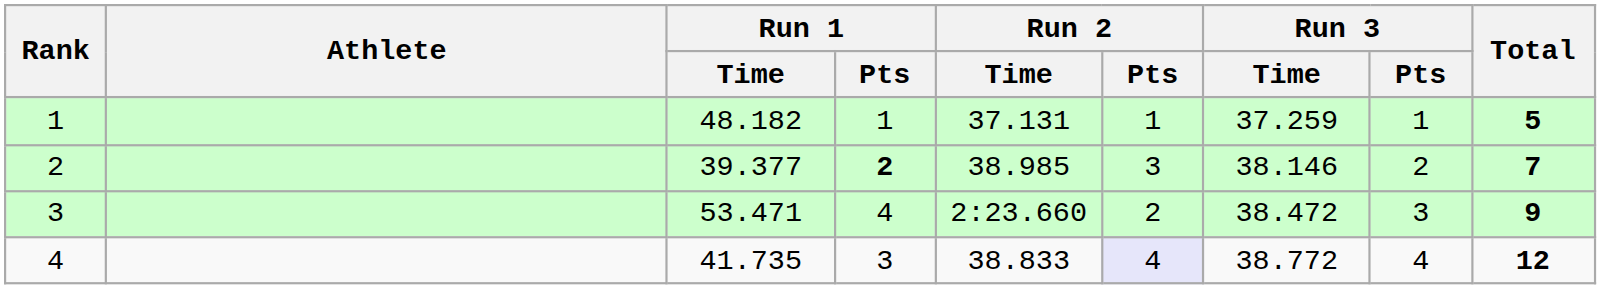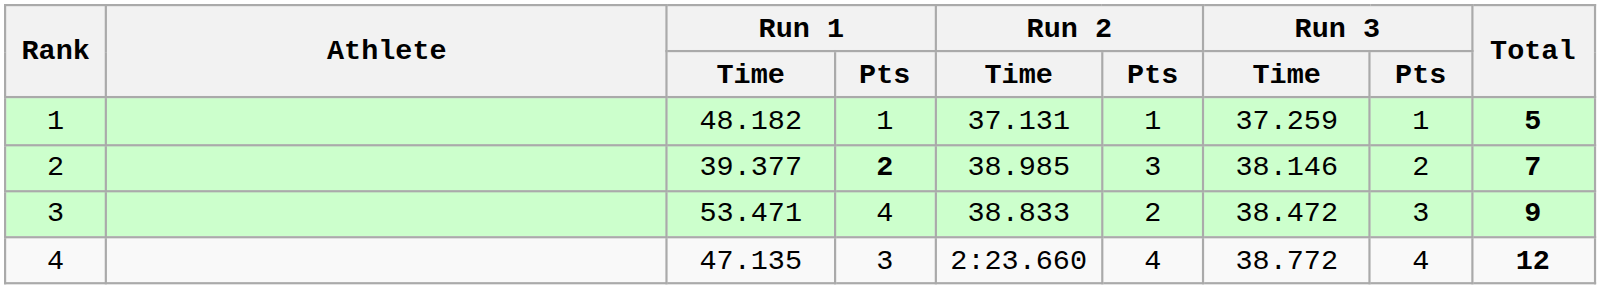(1019, 214) 2:23.660 -> (1019, 214) 38.833
(751, 260) 41.735 -> (751, 260) 47.135
(1019, 260) 38.833 -> (1019, 260) 2:23.660
(1153, 260) lavender background -> (1153, 260) no background
